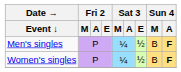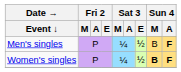(155, 60) normal -> (155, 60) bold
